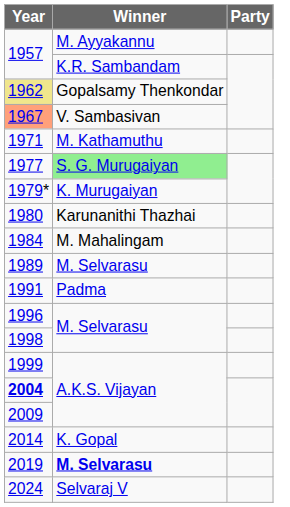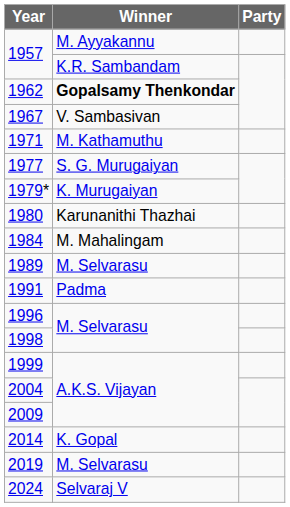(26, 91) khaki background -> (26, 91) no background
(140, 91) normal -> (146, 91) bold
(26, 116) lightsalmon background -> (26, 116) no background
(117, 166) lightgreen background -> (117, 166) no background
(26, 389) bold -> (26, 389) normal
(104, 464) bold -> (102, 464) normal
